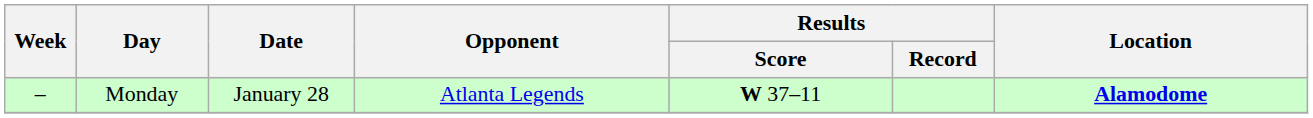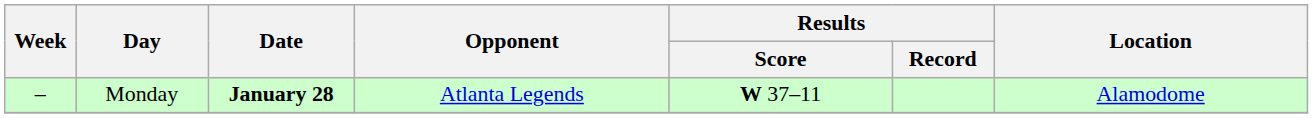(281, 95) normal -> (281, 95) bold
(1151, 95) bold -> (1151, 95) normal
